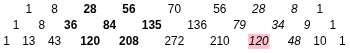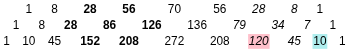(71, 25) 36 -> (71, 25) 28
(110, 25) 84 -> (110, 25) 86
(152, 25) 135 -> (152, 25) 126
(307, 25) 9 -> (307, 25) 7
(29, 41) 13 -> (29, 41) 10
(55, 41) 43 -> (55, 41) 45
(90, 41) 120 -> (90, 41) 152
(220, 41) 210 -> (220, 41) 208
(294, 41) 48 -> (294, 41) 45
(320, 41) no background -> (320, 41) paleturquoise background
